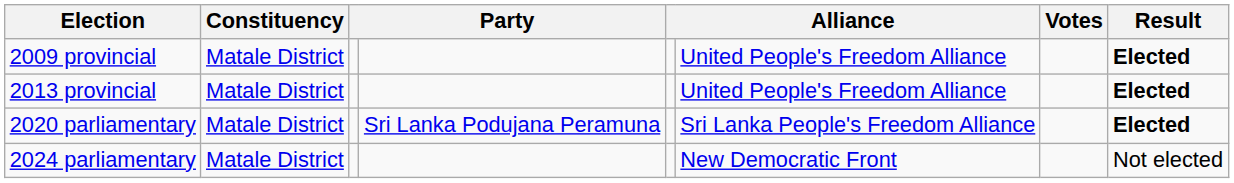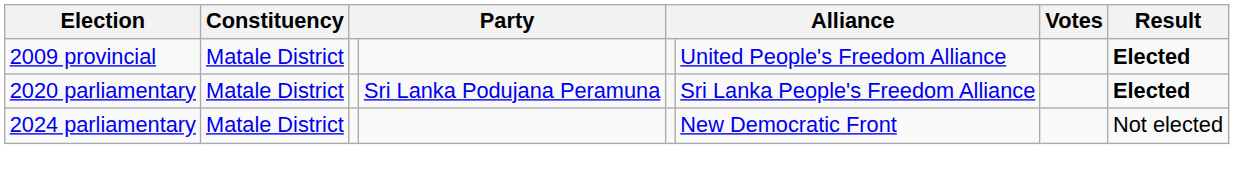- row: (83, 90)
